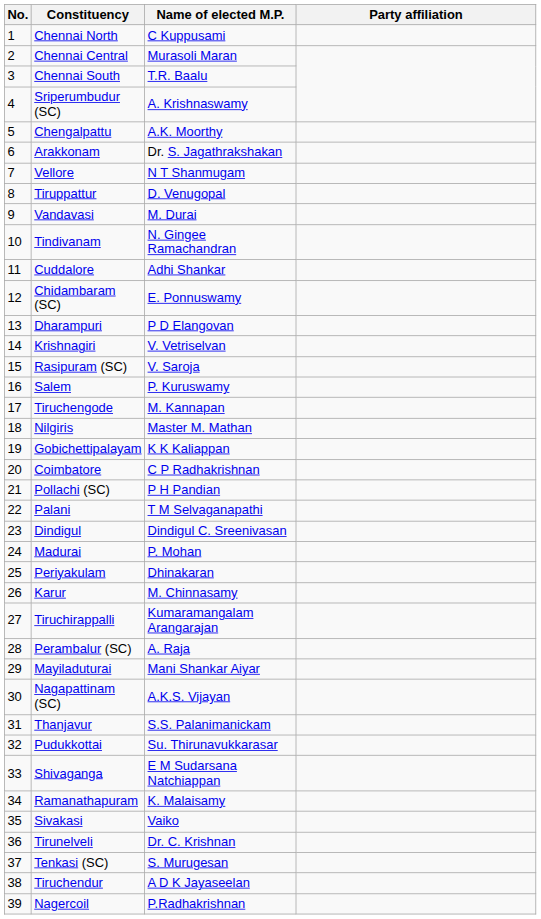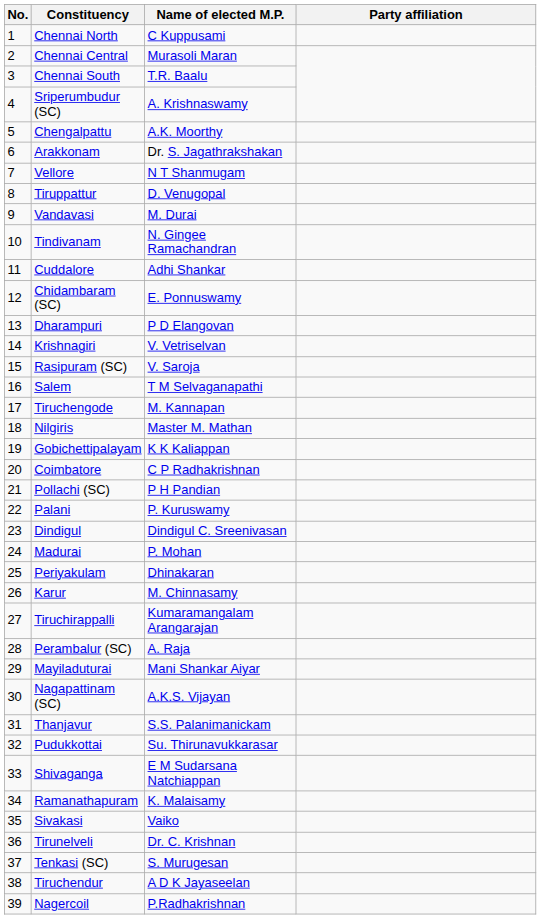(188, 387) P. Kuruswamy -> (205, 387) T M Selvaganapathi
(205, 510) T M Selvaganapathi -> (188, 510) P. Kuruswamy
